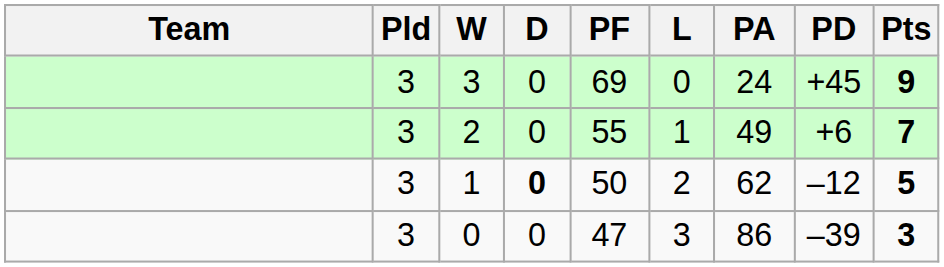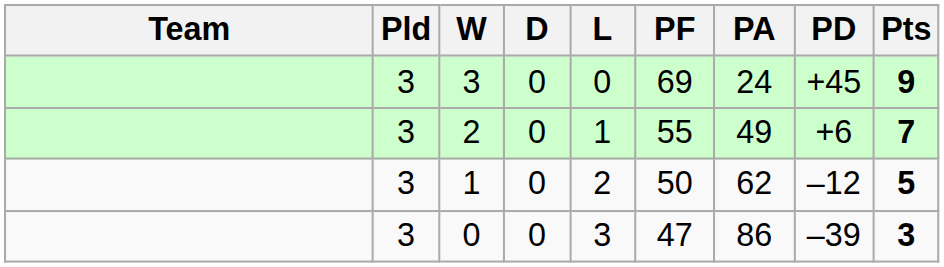columns swapped: (682, 30) <-> (609, 30)
(537, 183) bold -> (537, 183) normal
